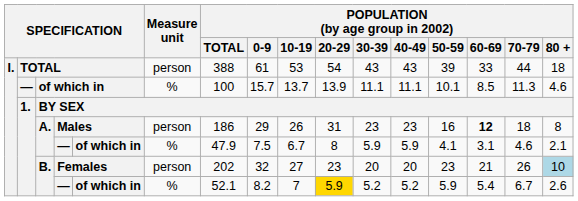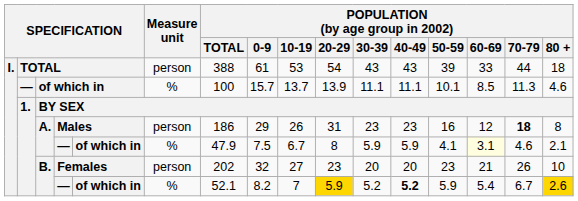(486, 126) bold -> (486, 126) normal
(524, 126) normal -> (524, 126) bold
(486, 146) no background -> (486, 146) lightyellow background
(558, 166) lightblue background -> (558, 166) no background
(410, 185) normal -> (410, 185) bold
(558, 185) no background -> (558, 185) gold background
